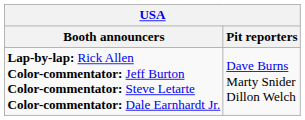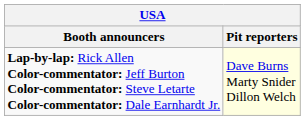(261, 81) no background -> (261, 81) lightyellow background
